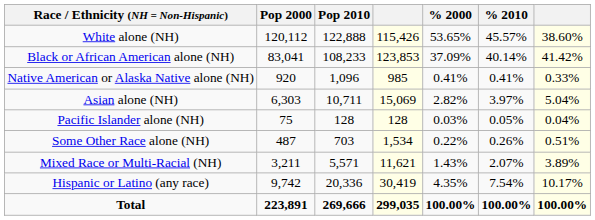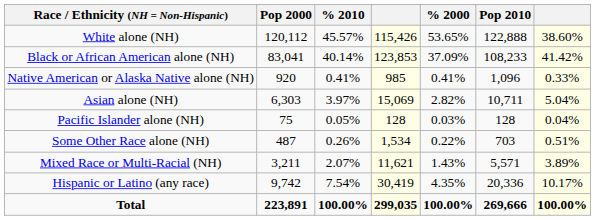columns swapped: (344, 15) <-> (506, 15)
